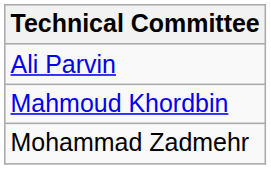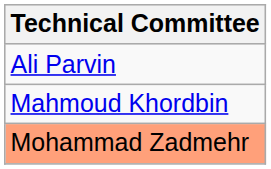(130, 143) no background -> (130, 143) lightsalmon background
